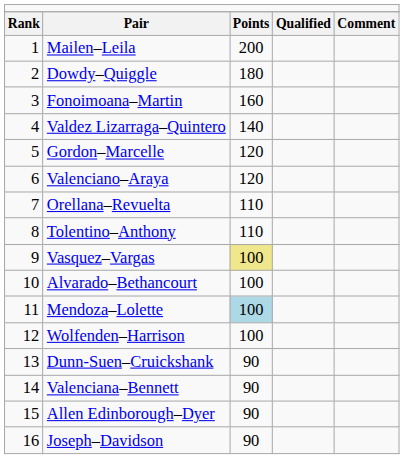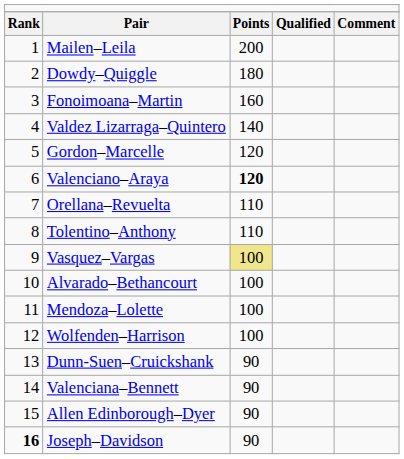(251, 178) normal -> (251, 178) bold
(251, 309) lightblue background -> (251, 309) no background
(31, 440) normal -> (31, 440) bold
